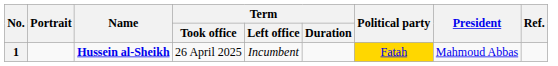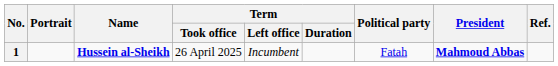(394, 52) gold background -> (394, 52) no background
(477, 52) normal -> (480, 52) bold
